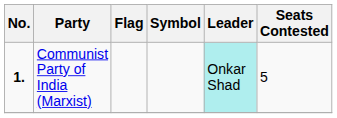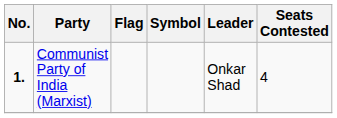(227, 77) paleturquoise background -> (227, 77) no background
(264, 77) 5 -> (264, 77) 4
